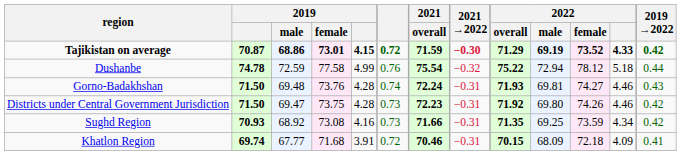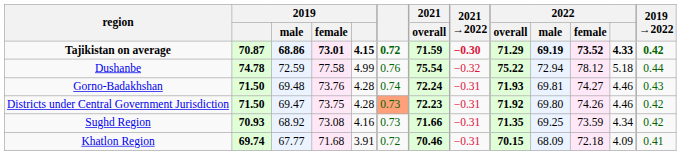(390, 104) no background -> (390, 104) lightsalmon background
